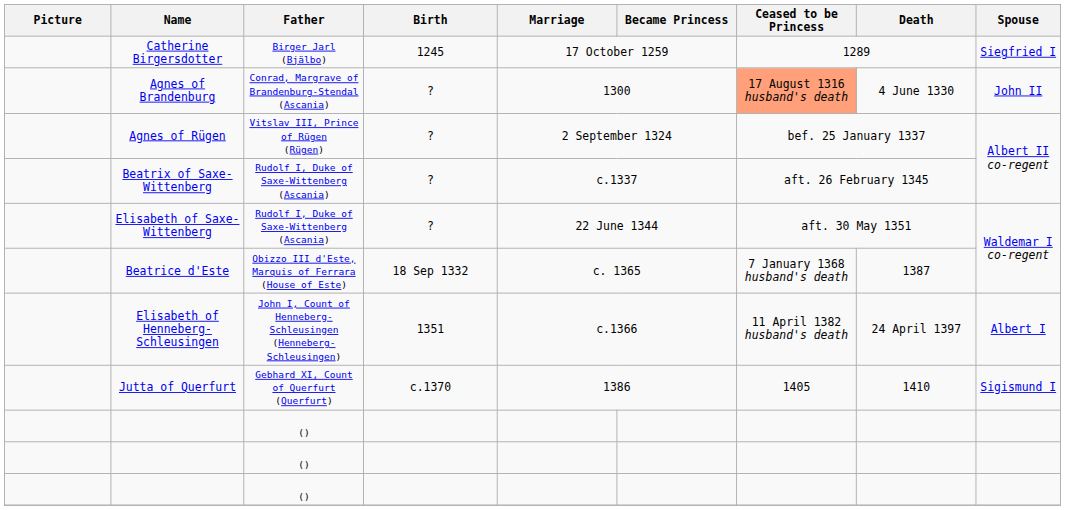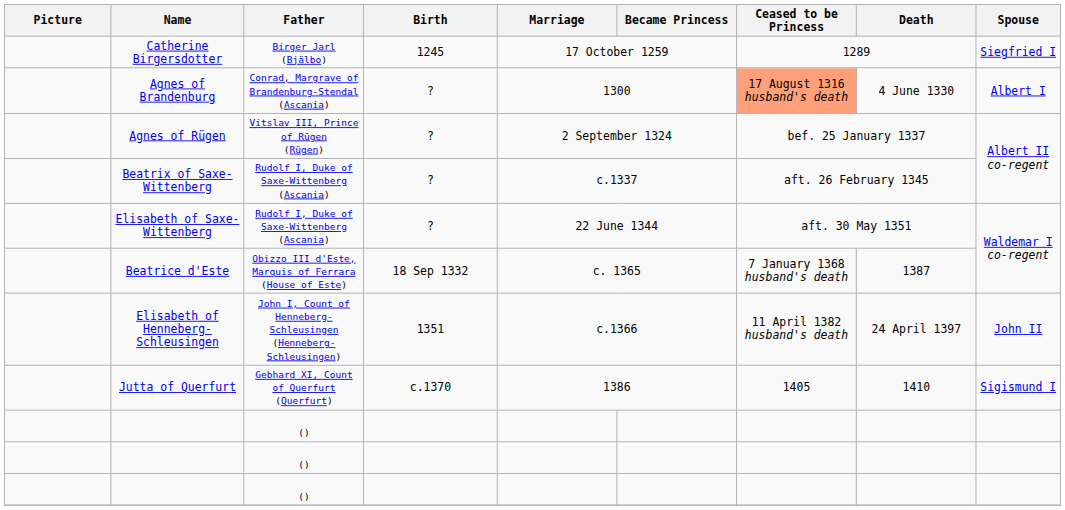(1018, 91) John II -> (1018, 91) Albert I
(1018, 329) Albert I -> (1018, 329) John II
